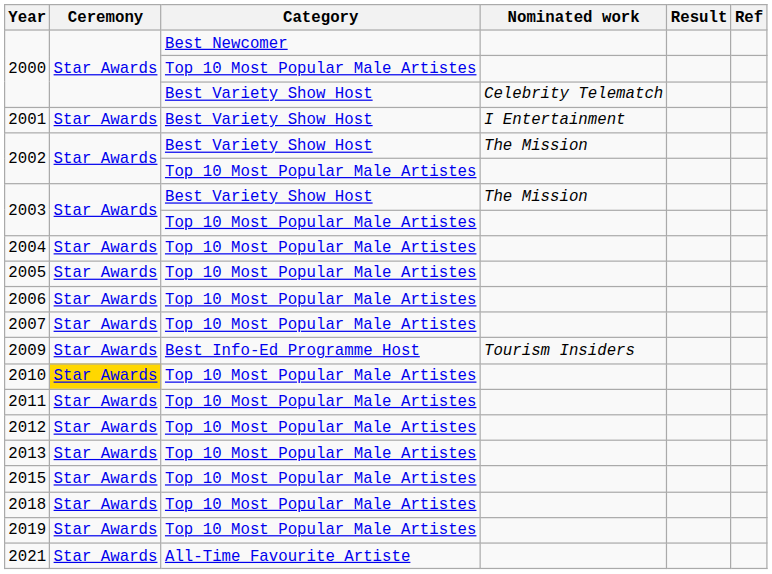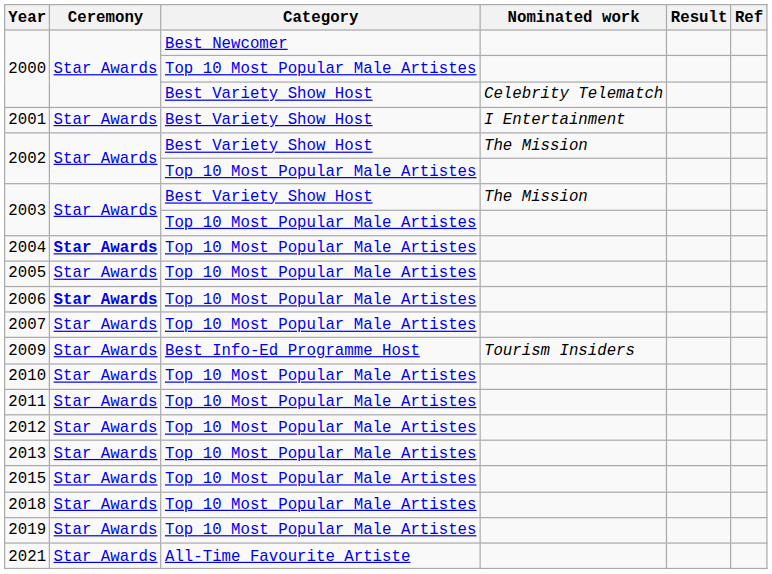(106, 248) normal -> (106, 248) bold
(106, 299) normal -> (106, 299) bold
(106, 376) gold background -> (106, 376) no background
